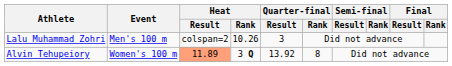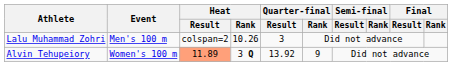(318, 54) 8 -> (318, 54) 9
